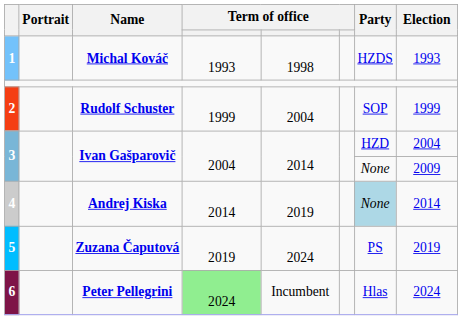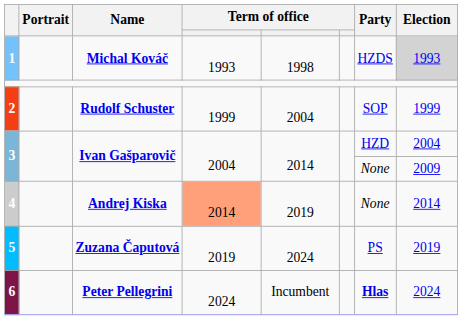(427, 58) no background -> (427, 58) lightgrey background
(222, 213) no background -> (222, 213) lightsalmon background
(375, 203) lightblue background -> (375, 203) no background
(222, 301) lightgreen background -> (222, 301) no background
(375, 292) normal -> (375, 292) bold
